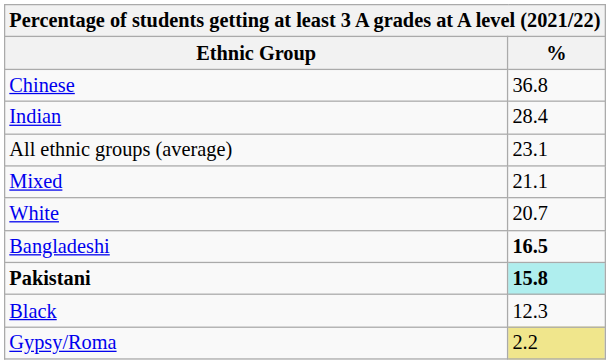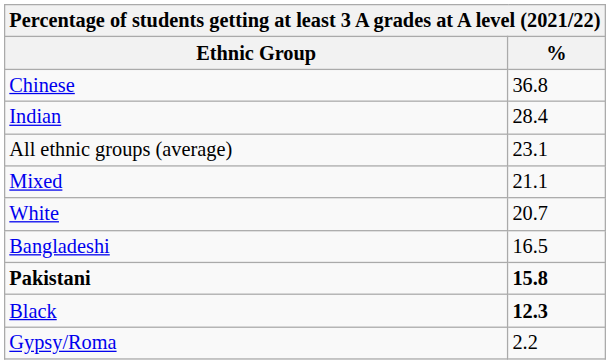(530, 246) bold -> (530, 246) normal
(530, 278) paleturquoise background -> (530, 278) no background
(530, 310) normal -> (530, 310) bold
(525, 342) khaki background -> (525, 342) no background
